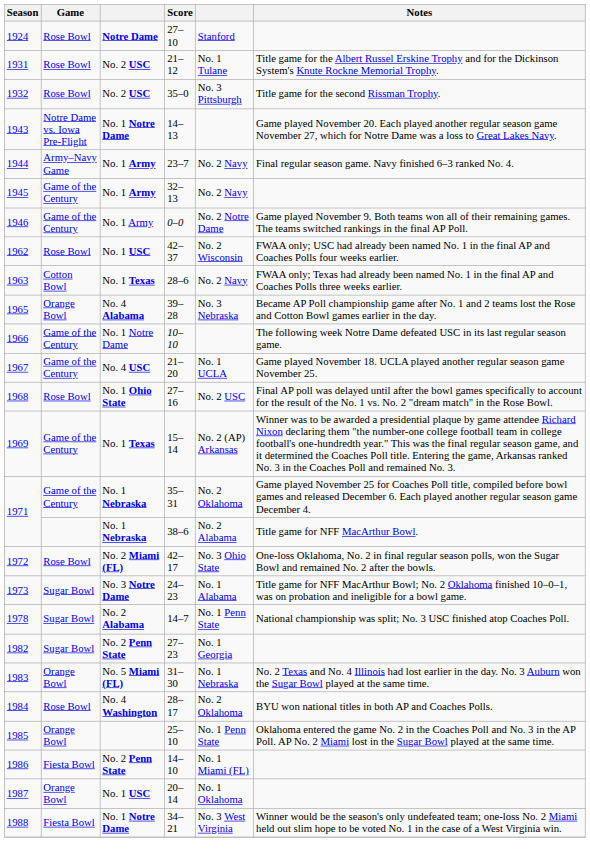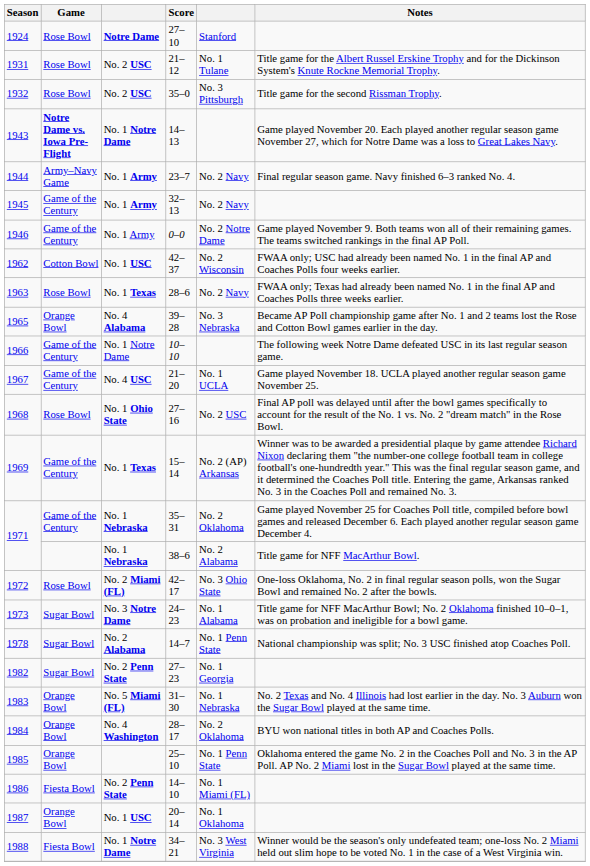(70, 129) normal -> (66, 135) bold
(67, 251) Rose Bowl -> (71, 263) Cotton Bowl
(58, 280) Cotton Bowl -> (67, 292) Rose Bowl
(67, 706) Rose Bowl -> (59, 730) Orange Bowl
